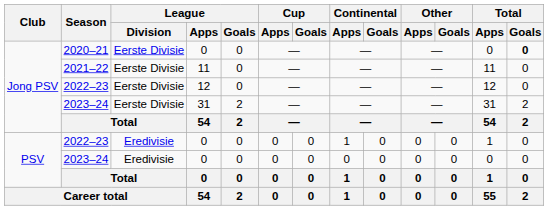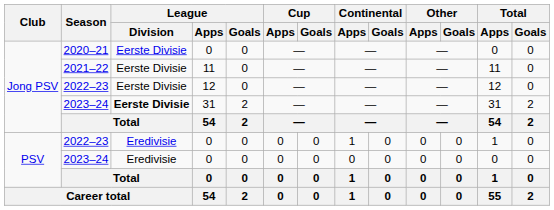(525, 50) bold -> (530, 50) normal
(149, 104) normal -> (152, 104) bold
